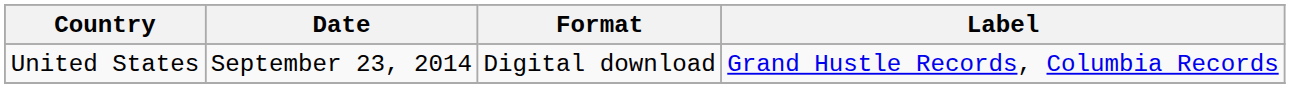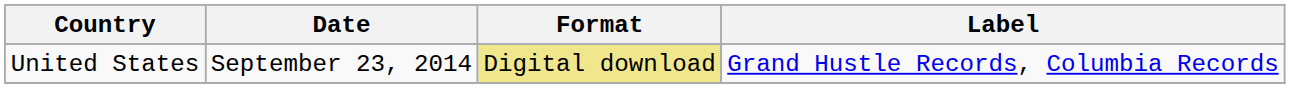(600, 64) no background -> (600, 64) khaki background
